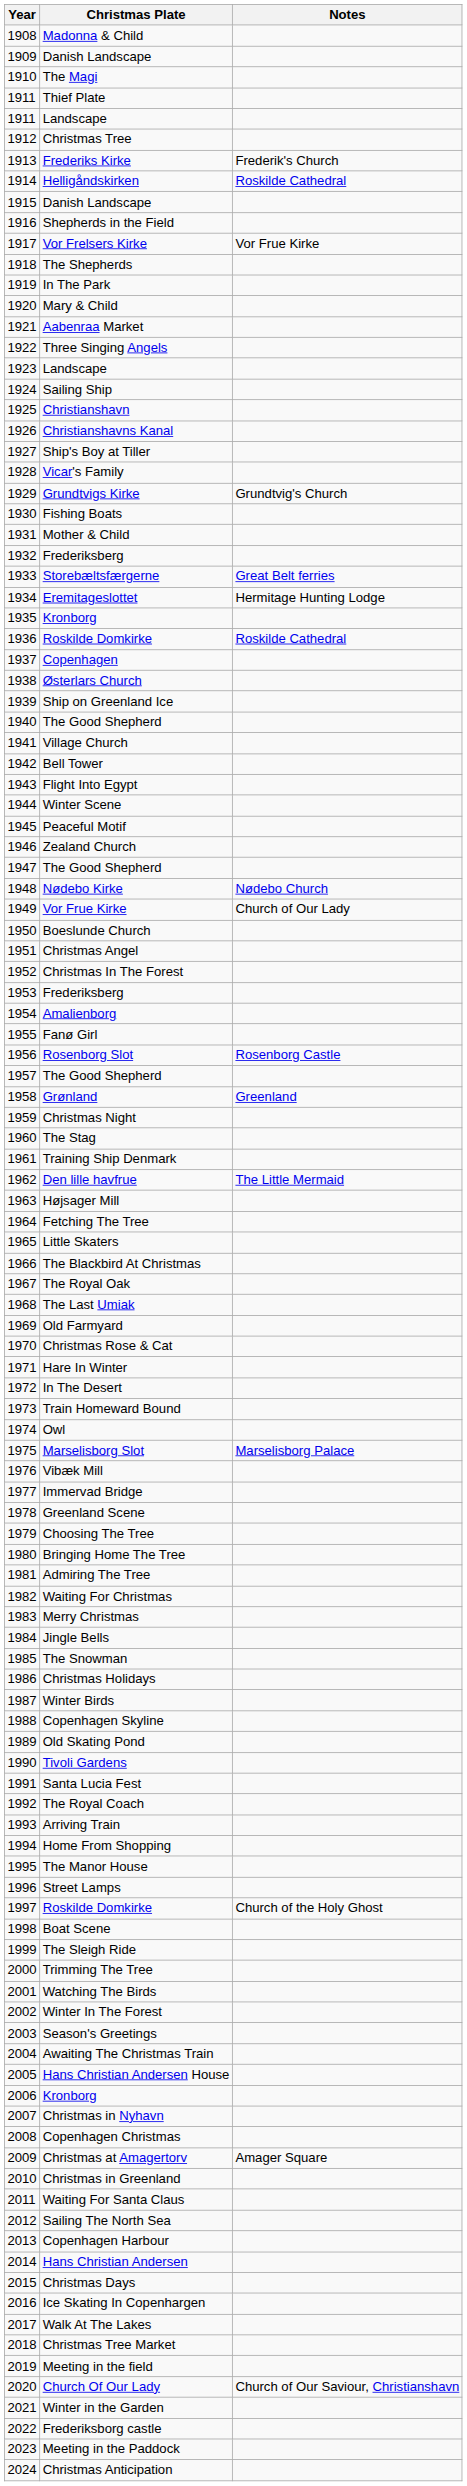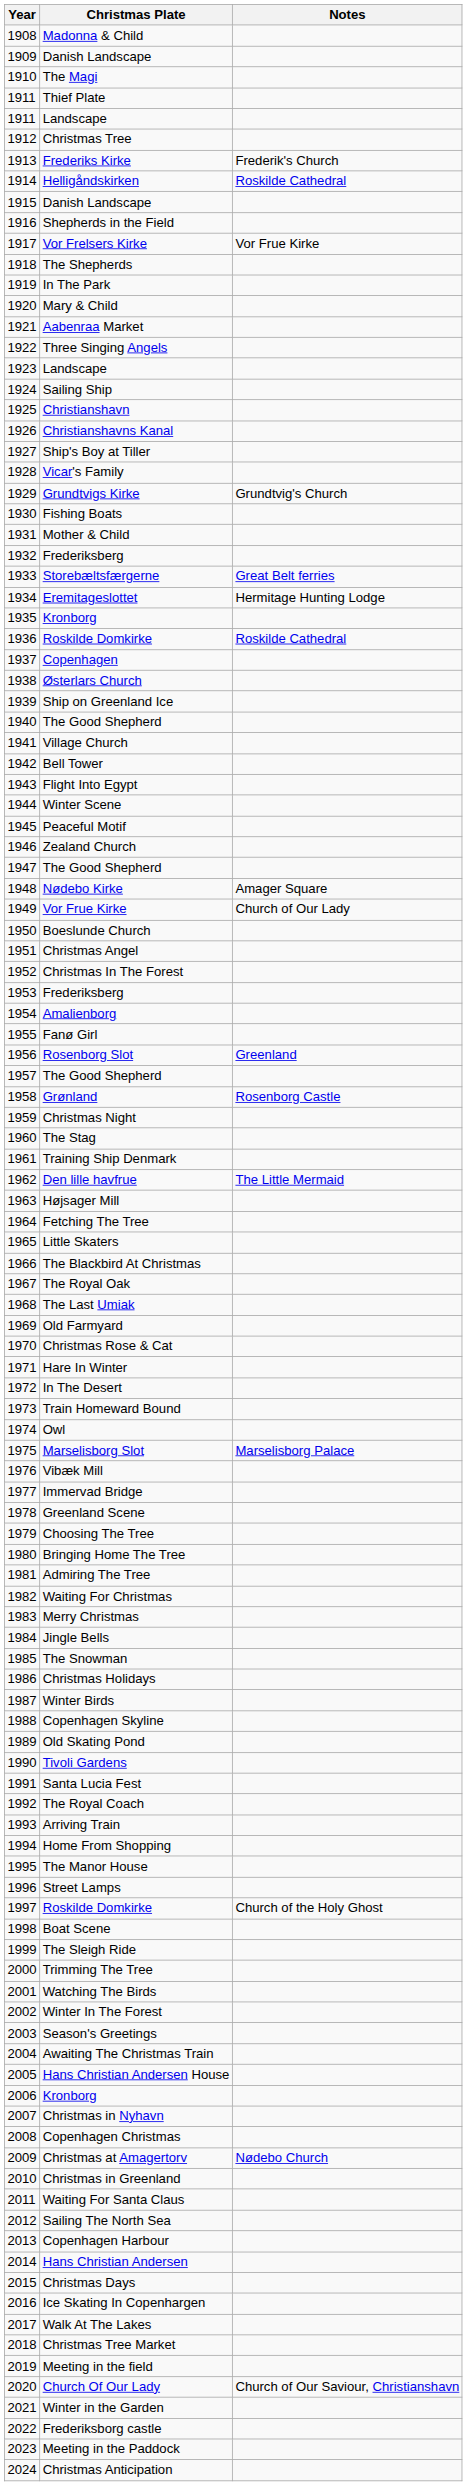(282, 888) Nødebo Church -> (281, 888) Amager Square
(288, 1055) Rosenborg Castle -> (266, 1055) Greenland
(266, 1096) Greenland -> (288, 1096) Rosenborg Castle
(281, 2158) Amager Square -> (282, 2158) Nødebo Church
